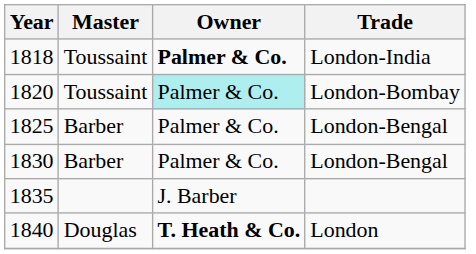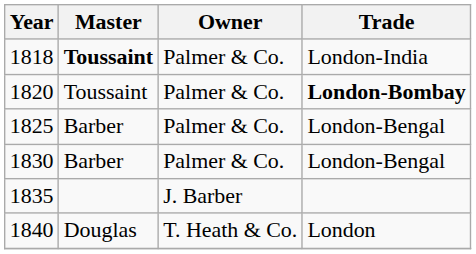(106, 56) normal -> (108, 56) bold
(222, 56) bold -> (224, 56) normal
(218, 91) paleturquoise background -> (224, 91) no background
(385, 91) normal -> (387, 91) bold
(229, 230) bold -> (230, 230) normal
